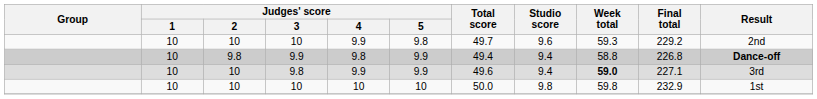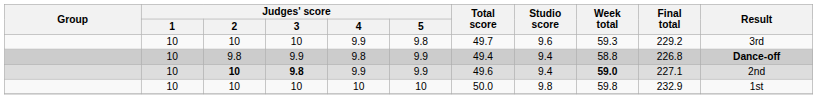(757, 41) 2nd -> (757, 41) 3rd
(234, 71) normal -> (234, 71) bold
(297, 71) normal -> (297, 71) bold
(757, 71) 3rd -> (757, 71) 2nd
